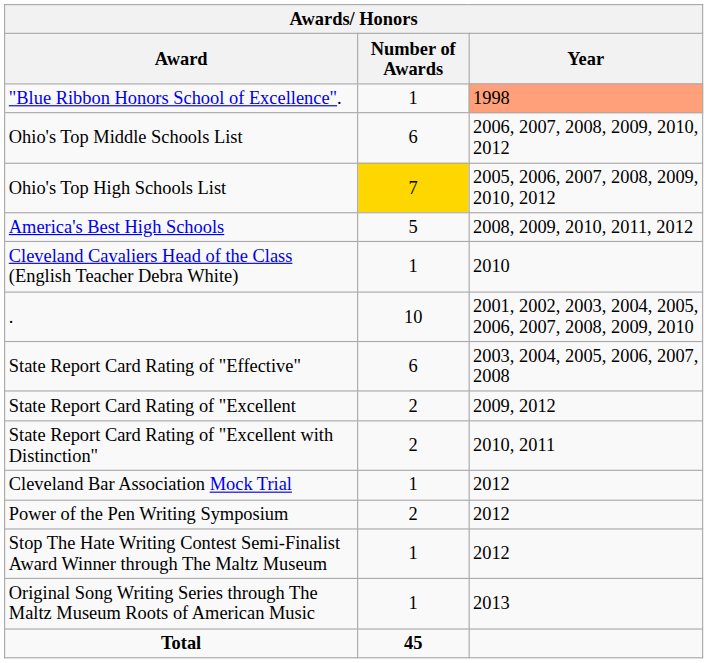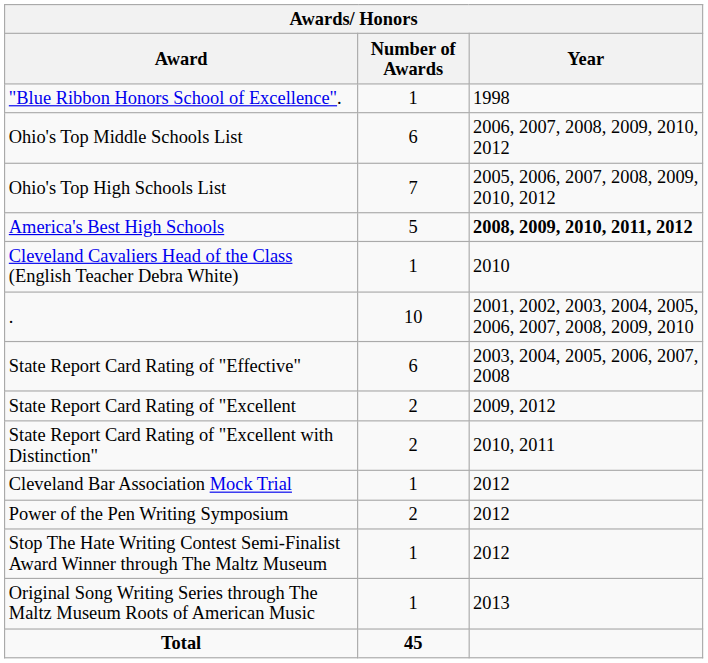(491, 98) lightsalmon background -> (491, 98) no background
(413, 187) gold background -> (413, 187) no background
(583, 227) normal -> (583, 227) bold
